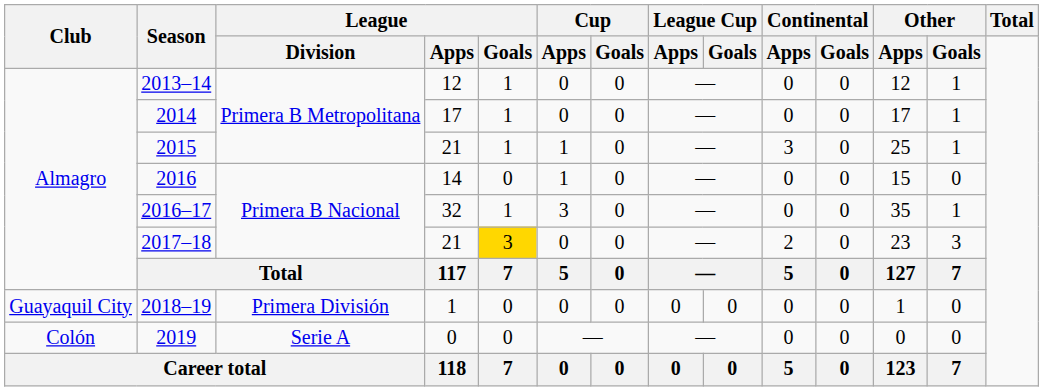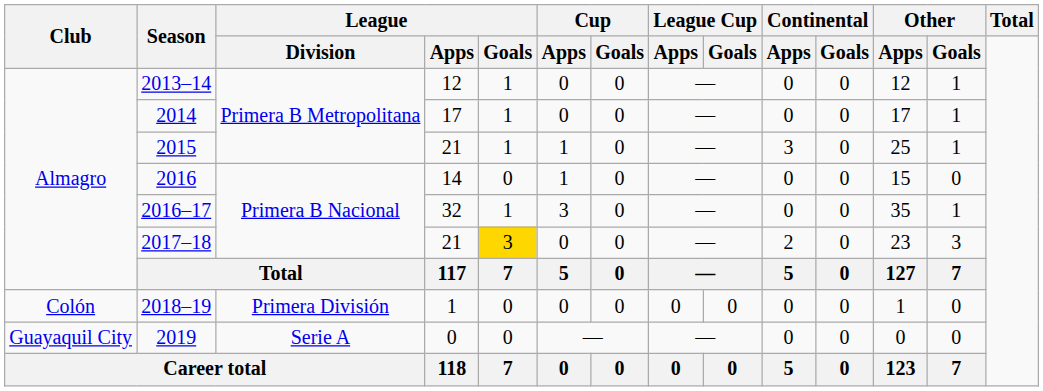(71, 305) Guayaquil City -> (71, 305) Colón
(71, 337) Colón -> (71, 337) Guayaquil City
